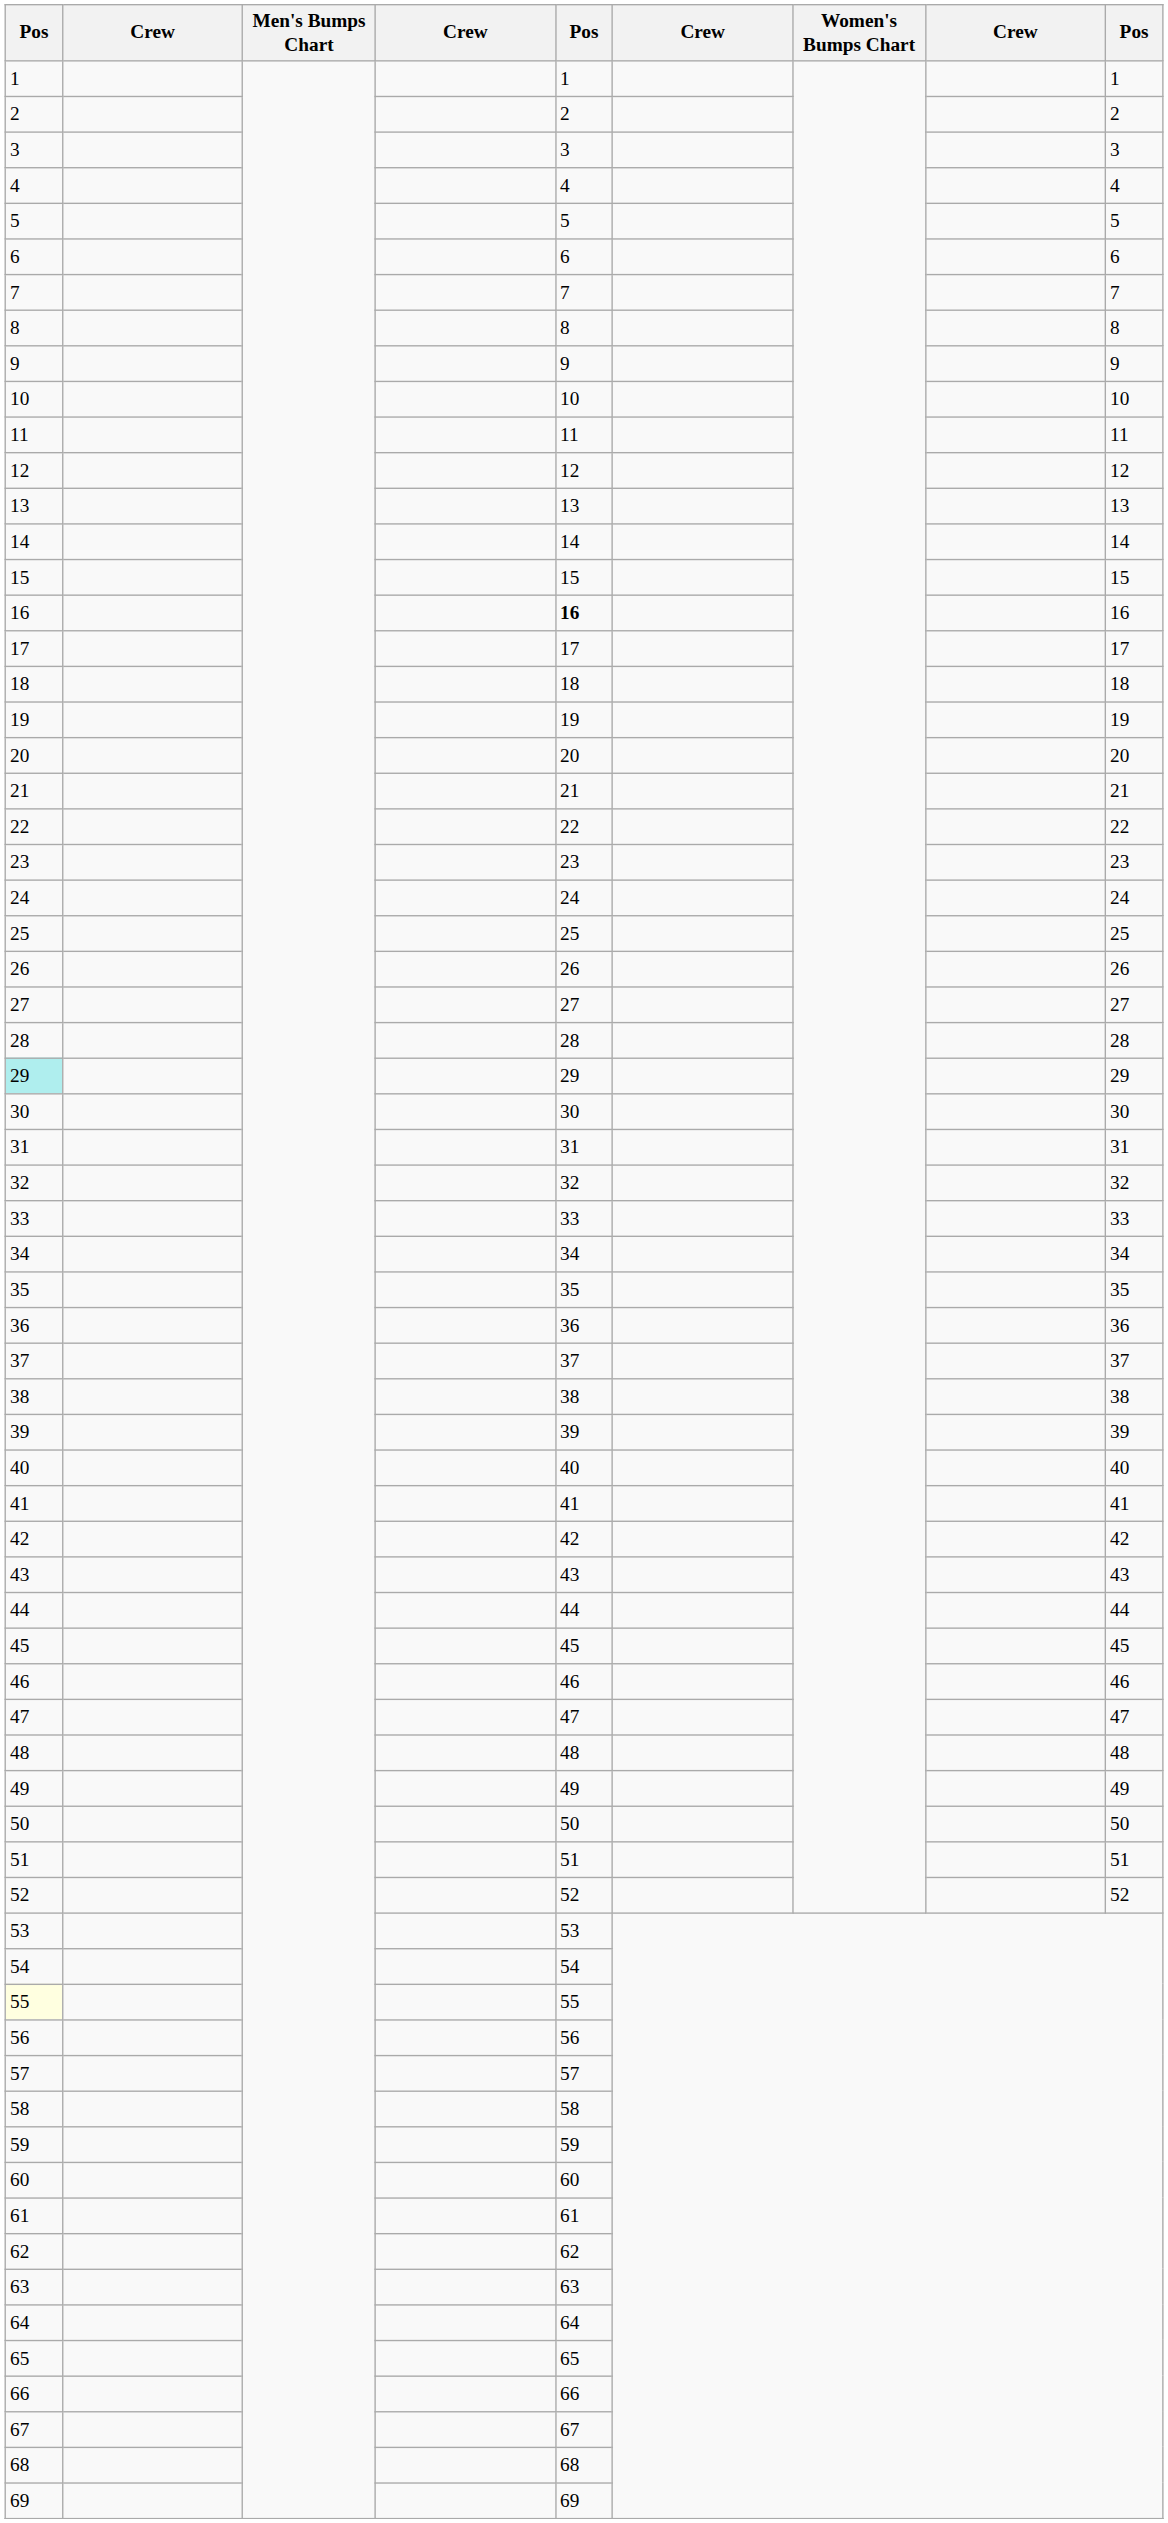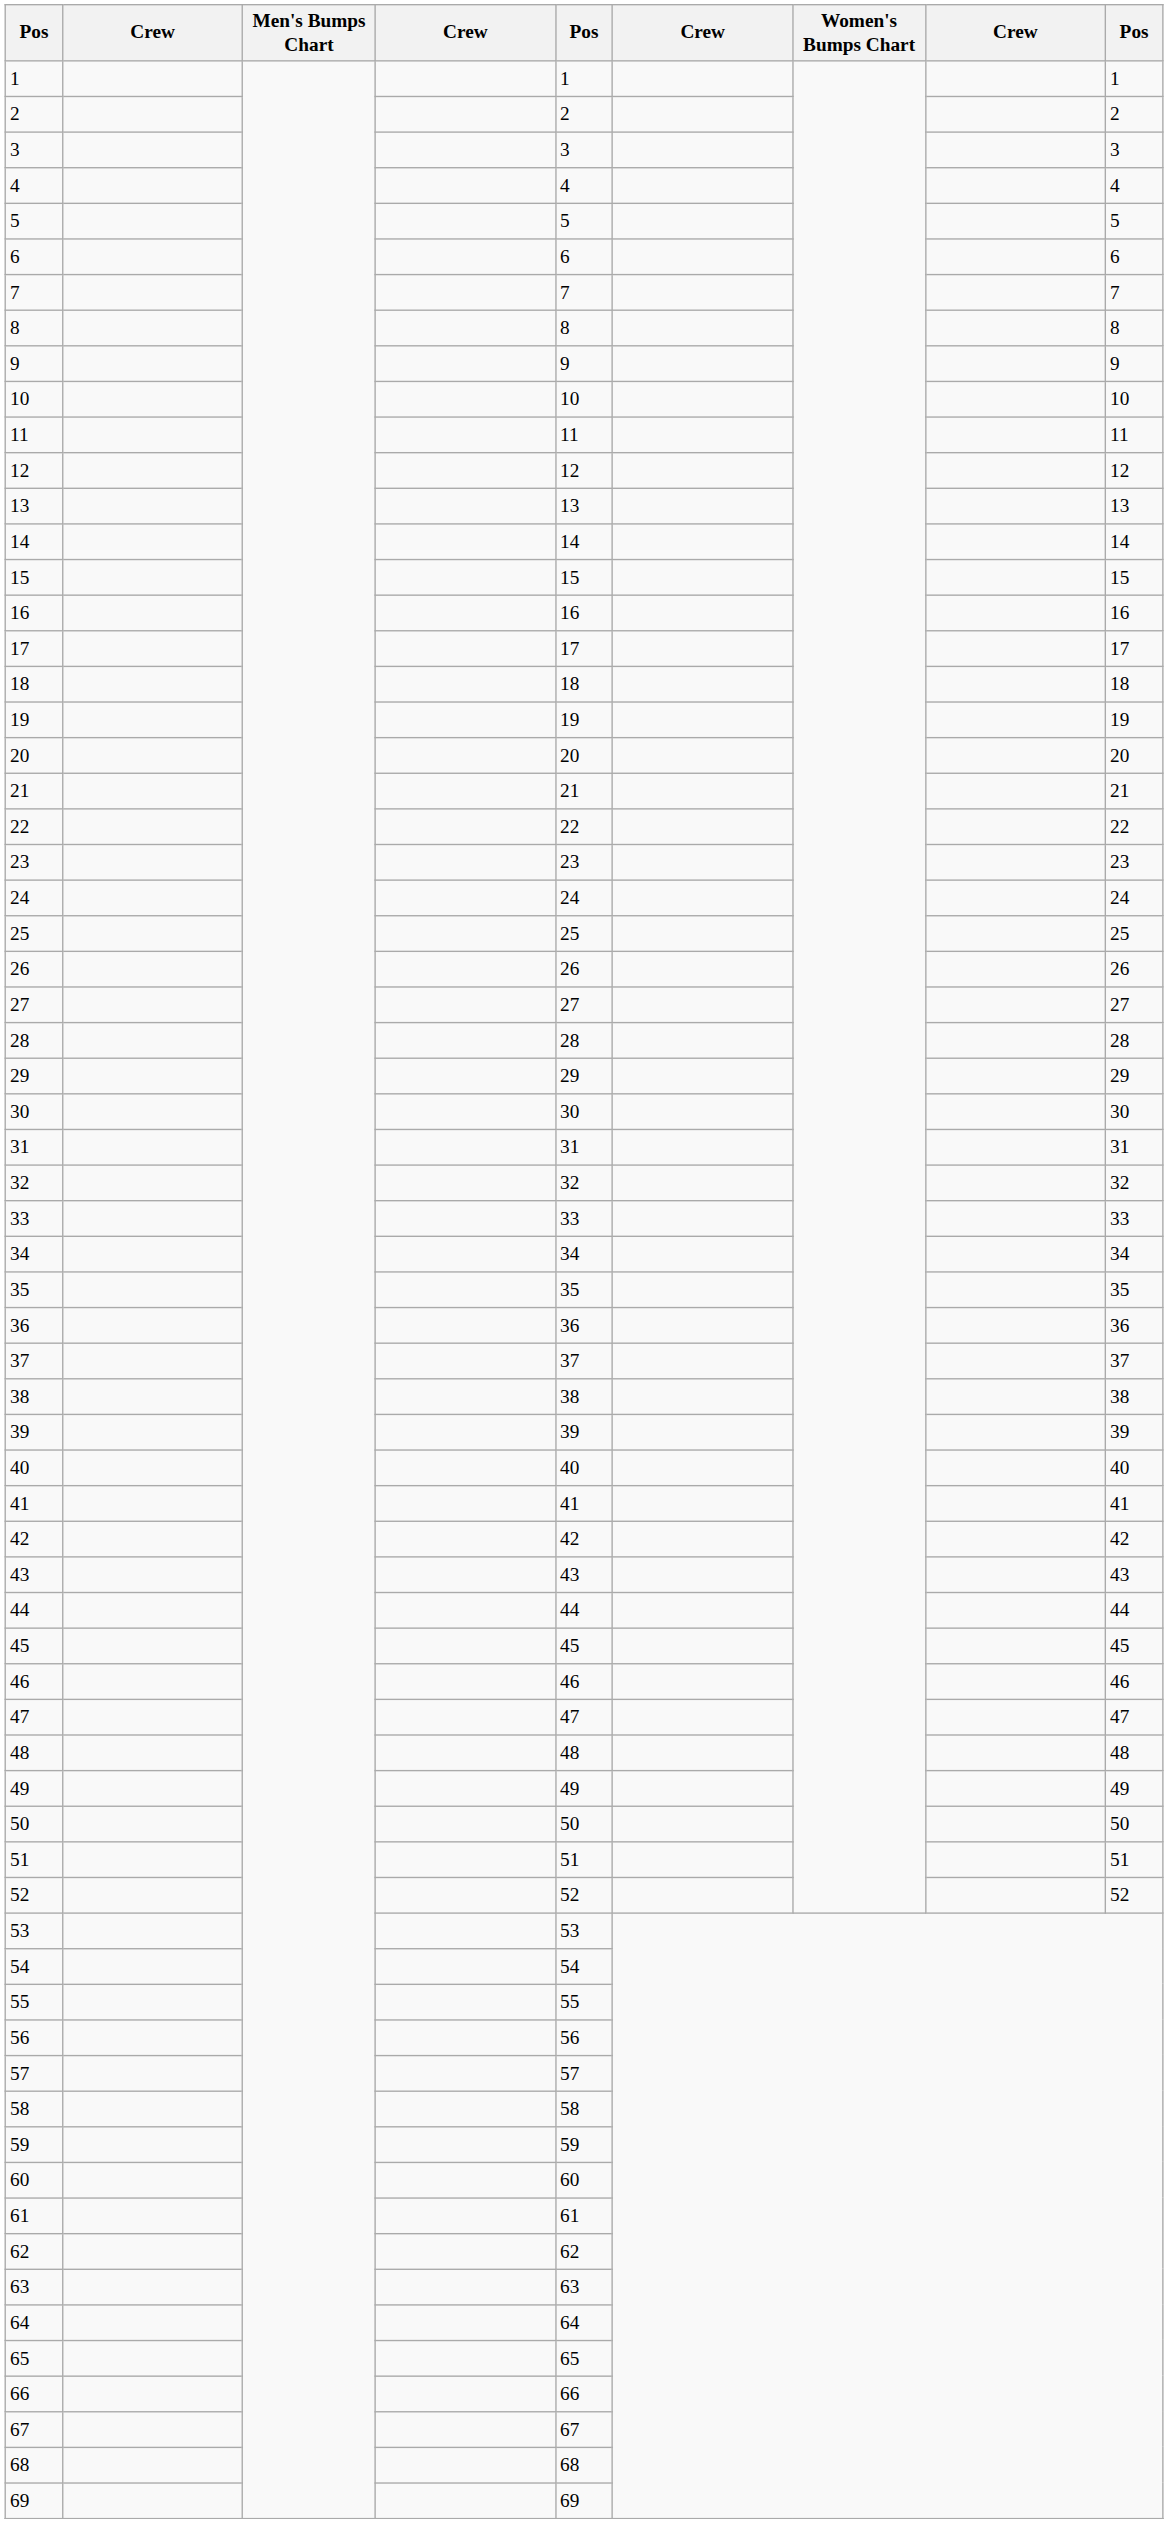(570, 612) bold -> (570, 612) normal
(20, 1075) paleturquoise background -> (20, 1075) no background
(20, 2001) lightyellow background -> (20, 2001) no background
